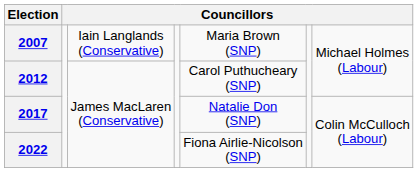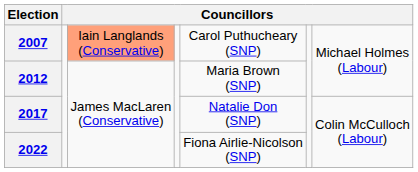(121, 43) no background -> (121, 43) lightsalmon background
(243, 43) Maria Brown (SNP) -> (243, 43) Carol Puthucheary (SNP)
(243, 78) Carol Puthucheary (SNP) -> (243, 78) Maria Brown (SNP)
